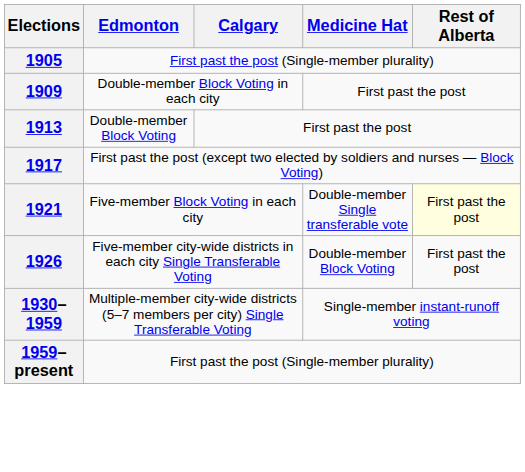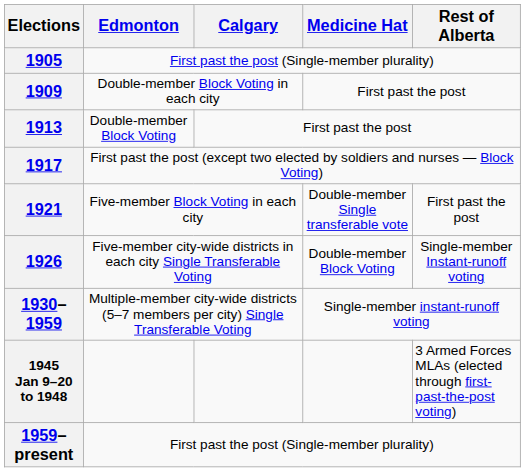(466, 209) lightyellow background -> (466, 209) no background
(466, 261) First past the post -> (466, 261) Single-member Instant-runoff voting
+ row: (44, 381)
